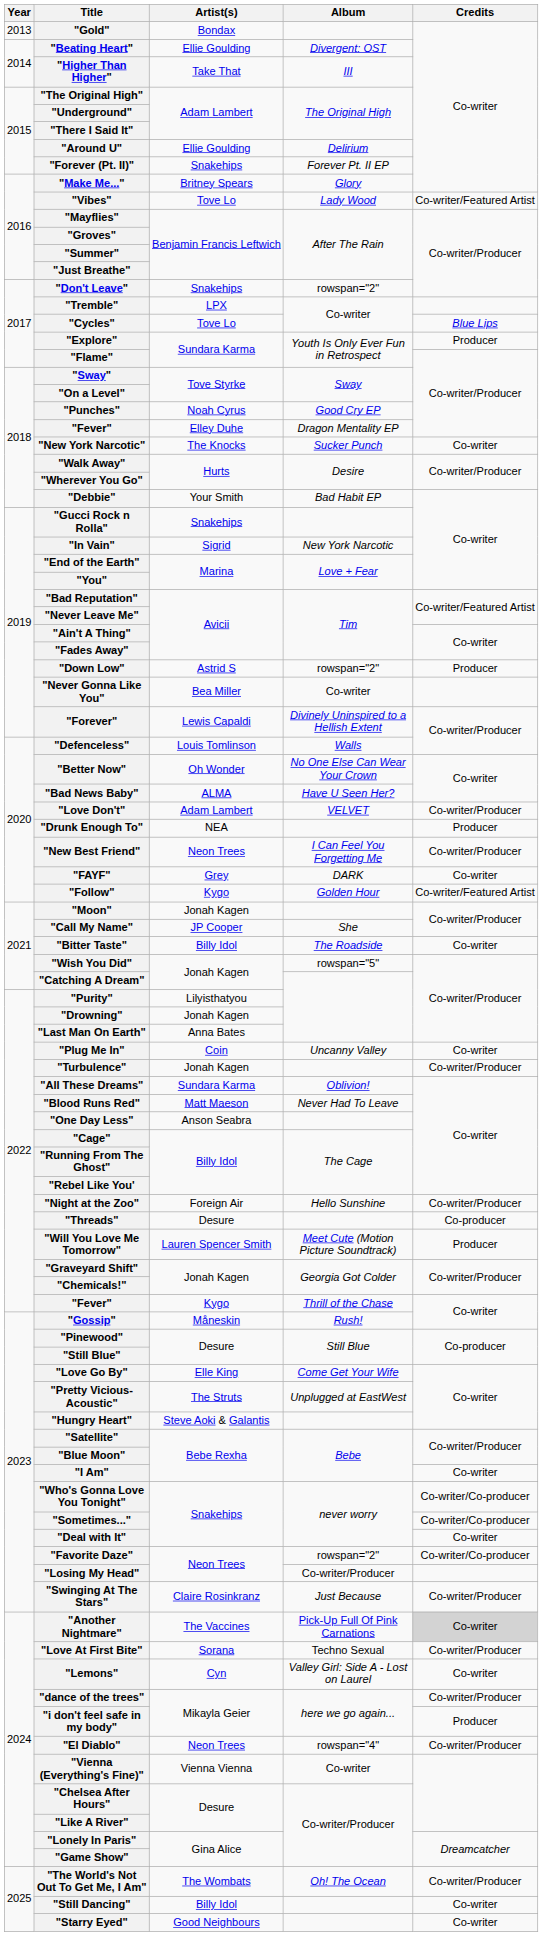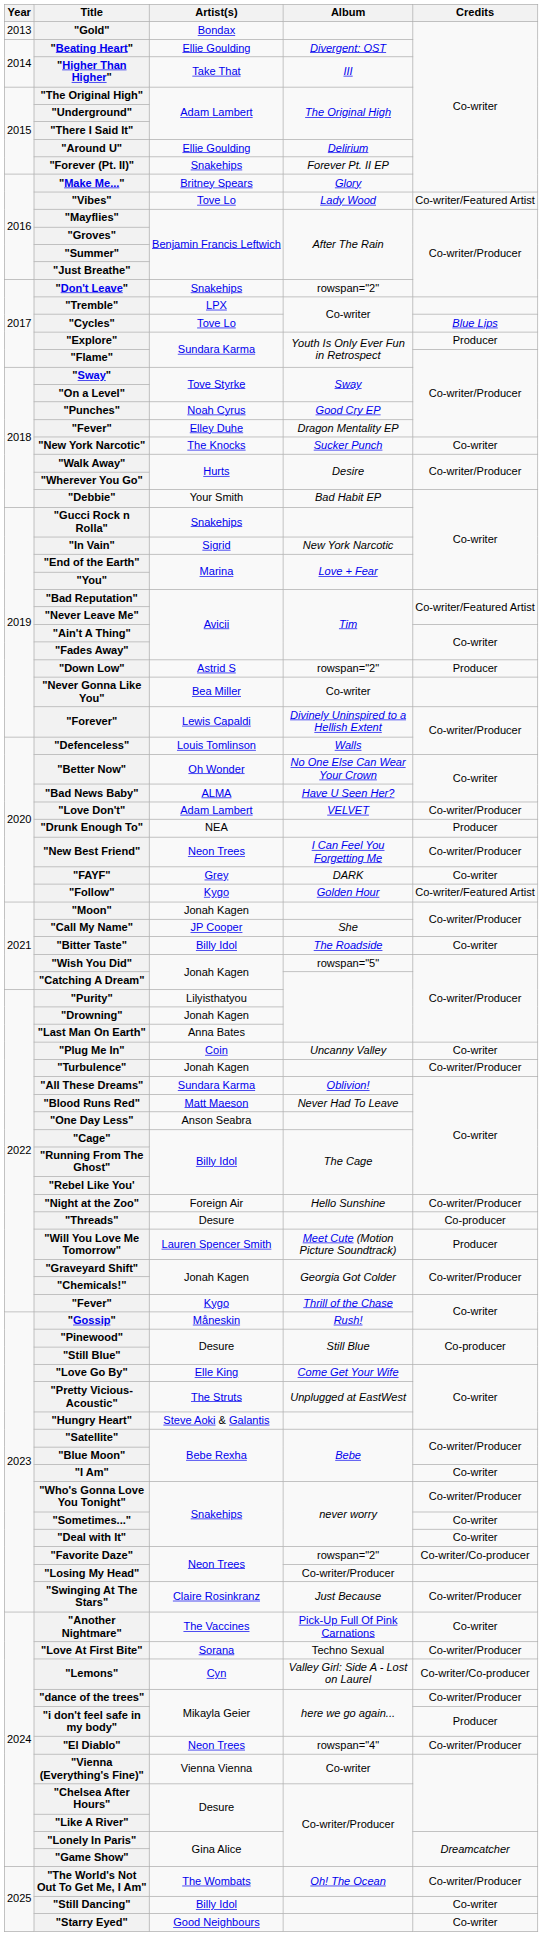(475, 1496) Co-writer/Co-producer -> (475, 1496) Co-writer/Producer
(475, 1520) Co-writer/Co-producer -> (475, 1520) Co-writer
(475, 1626) lightgrey background -> (475, 1626) no background
(475, 1674) Co-writer -> (475, 1674) Co-writer/Co-producer
